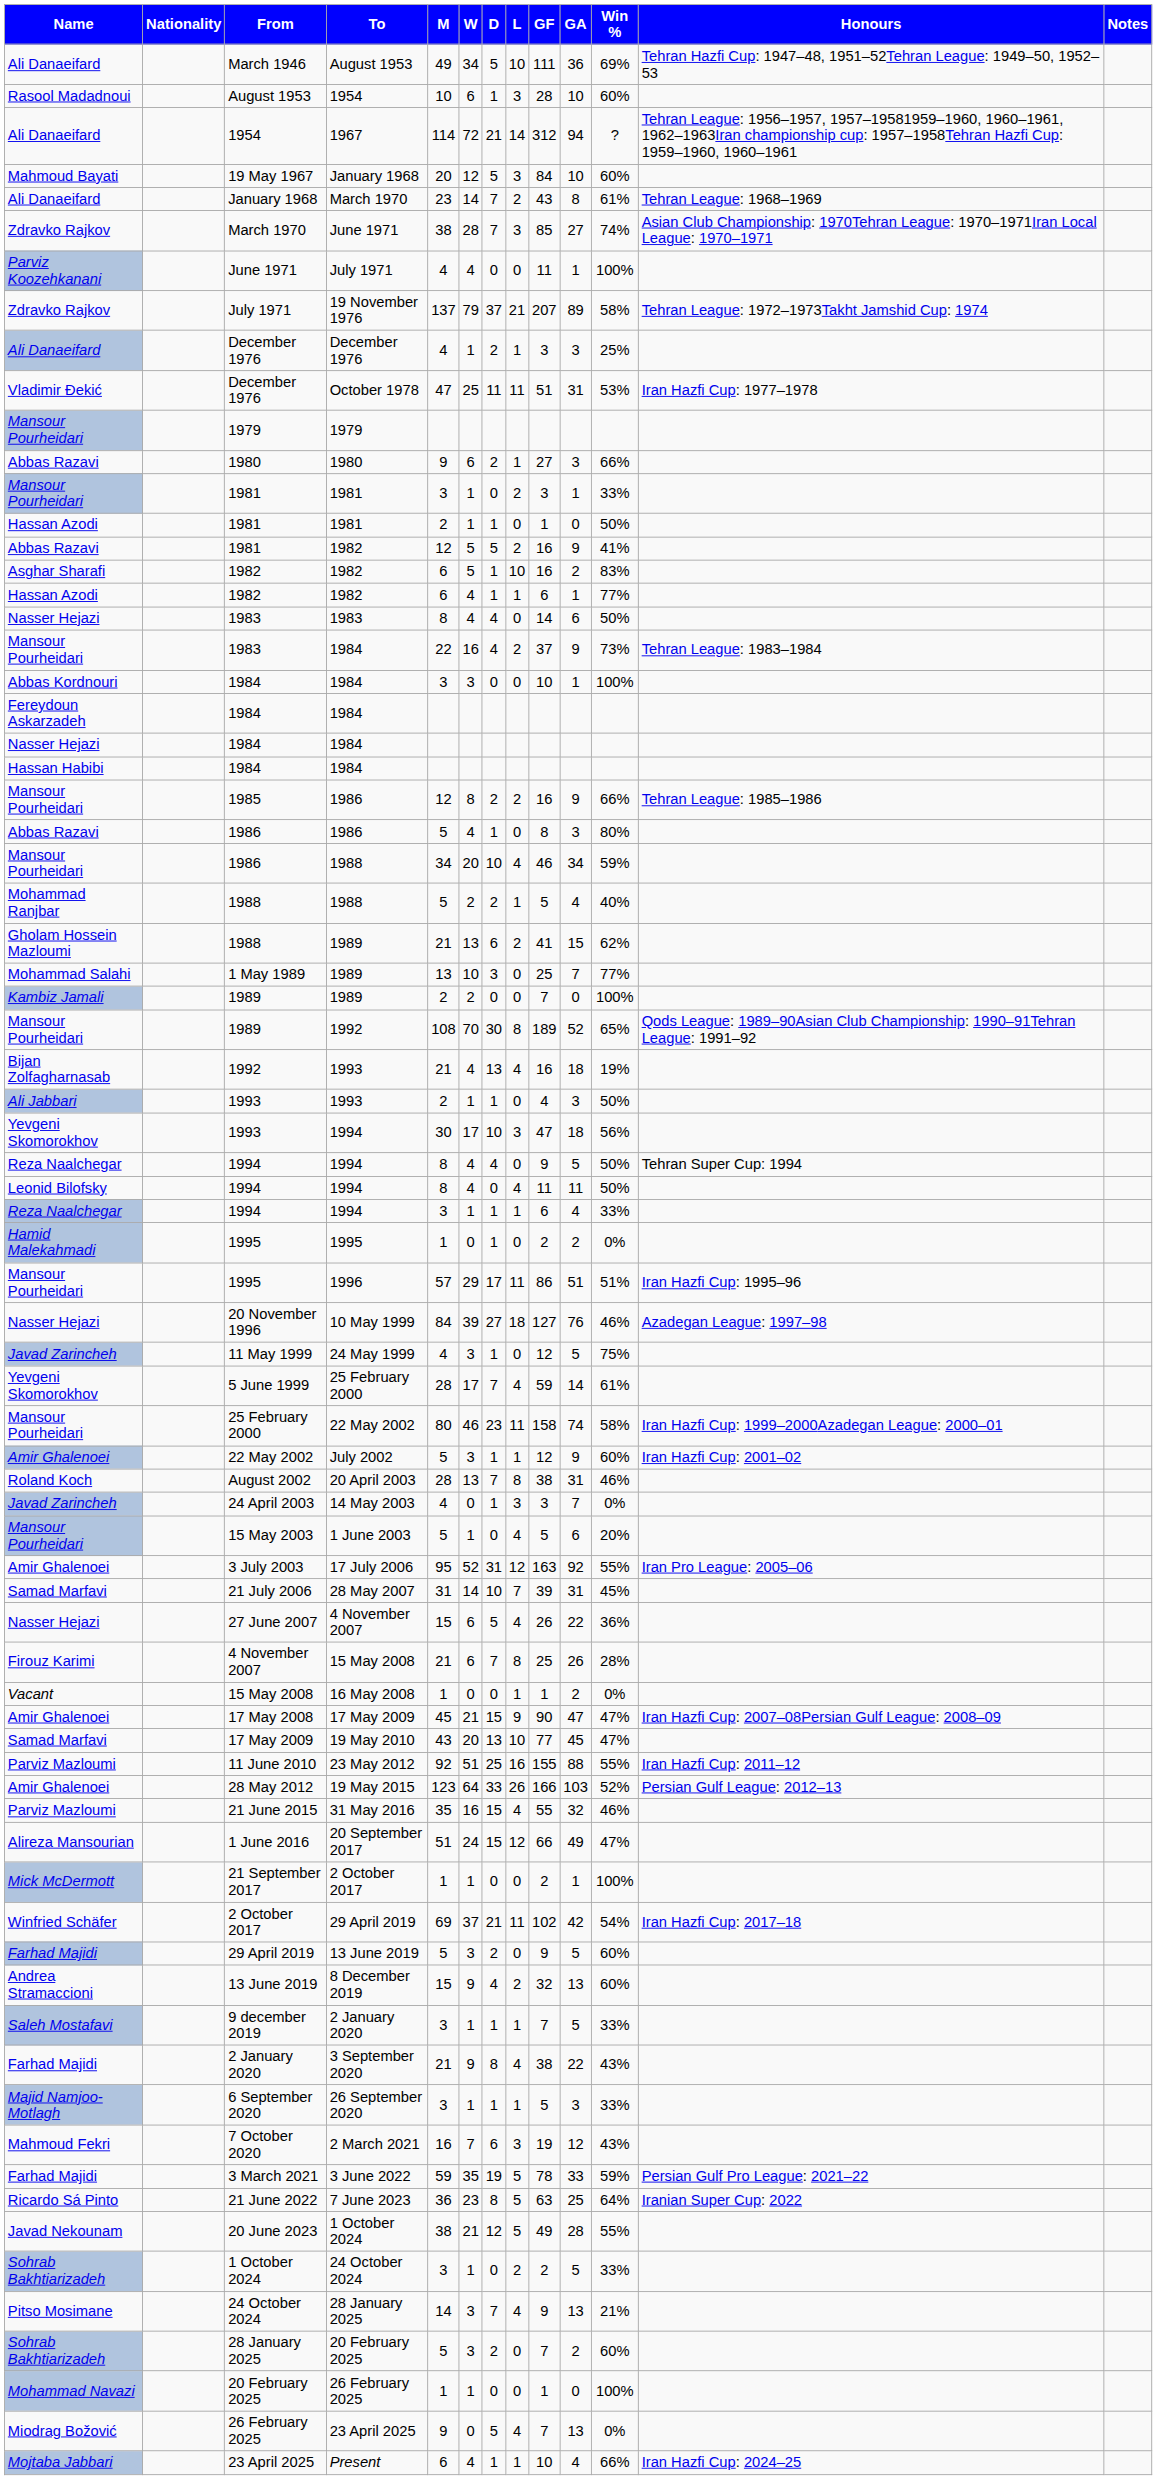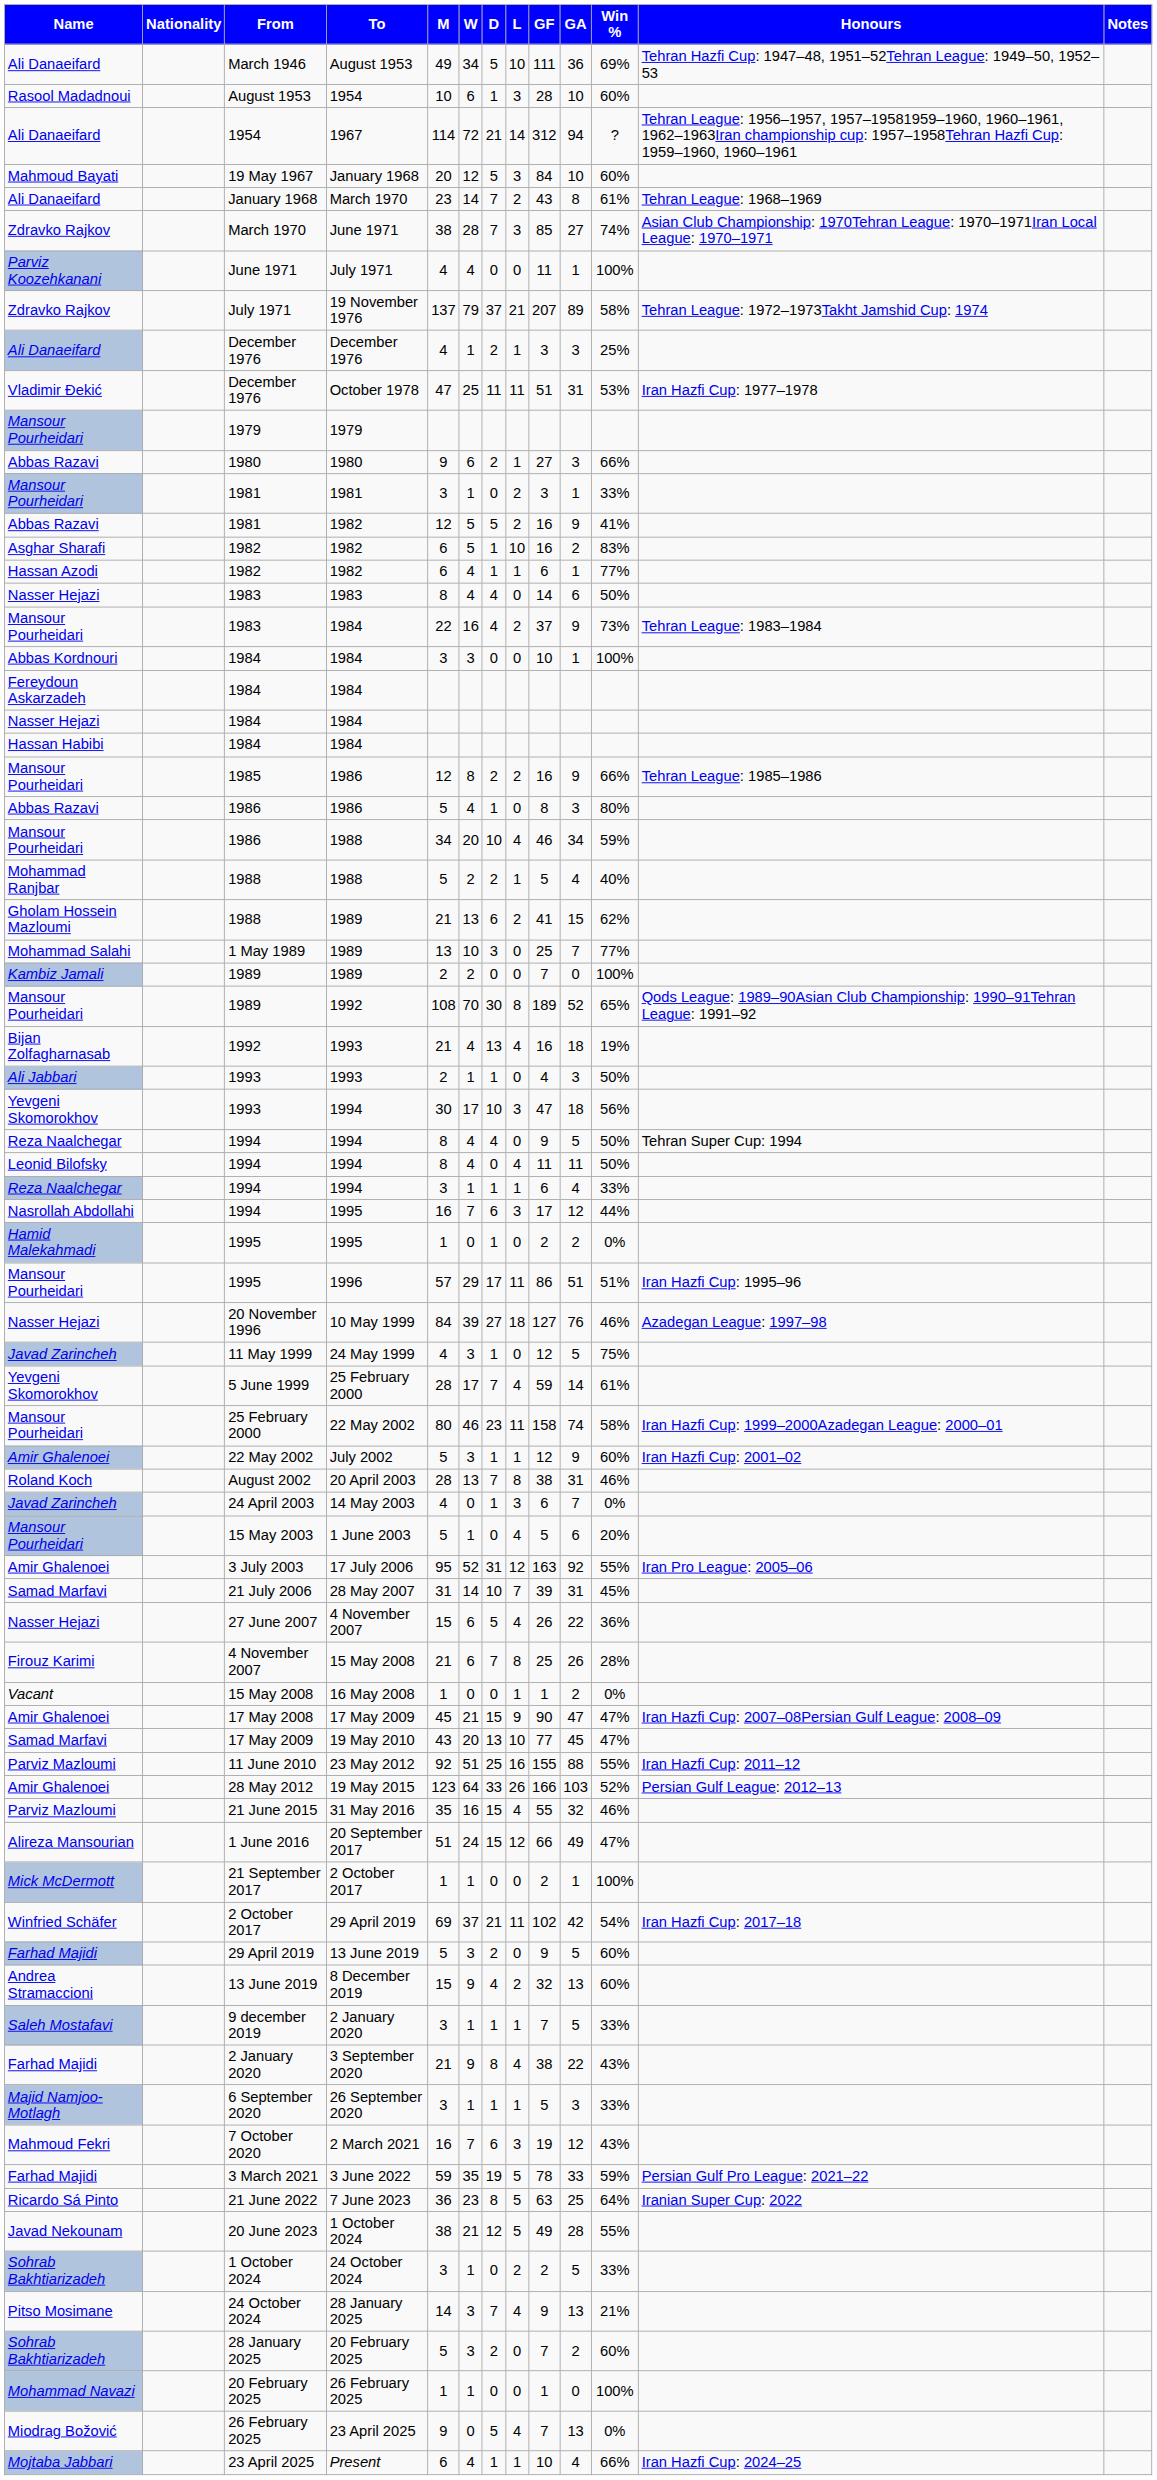- row: (53, 525)
+ row: (71, 1211)
(544, 1504) 3 -> (544, 1504) 6
